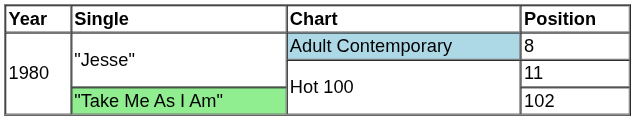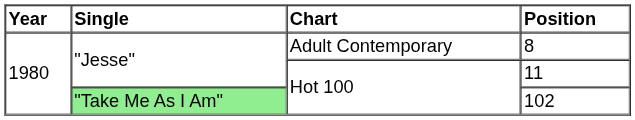(371, 46) lightblue background -> (371, 46) no background
